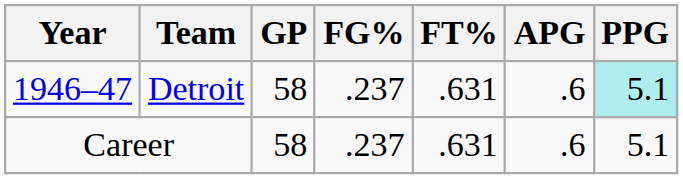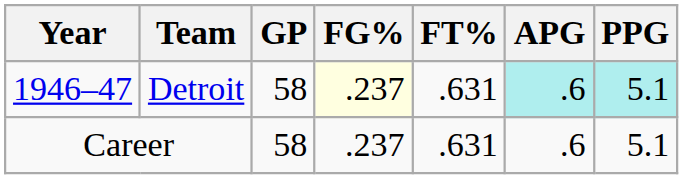(375, 88) no background -> (375, 88) lightyellow background
(573, 88) no background -> (573, 88) paleturquoise background
